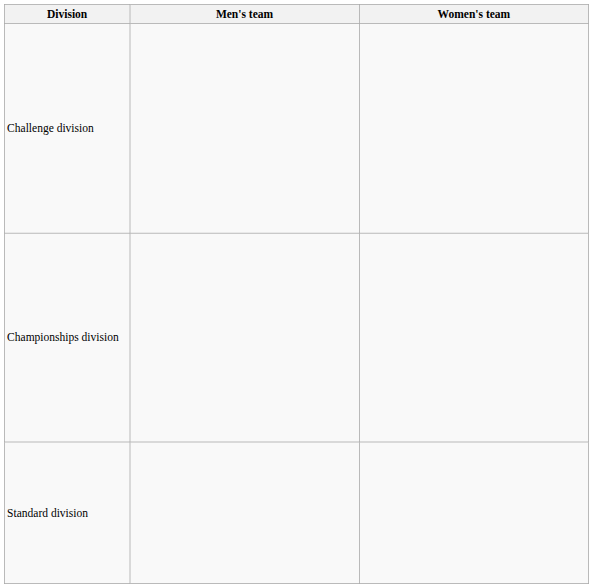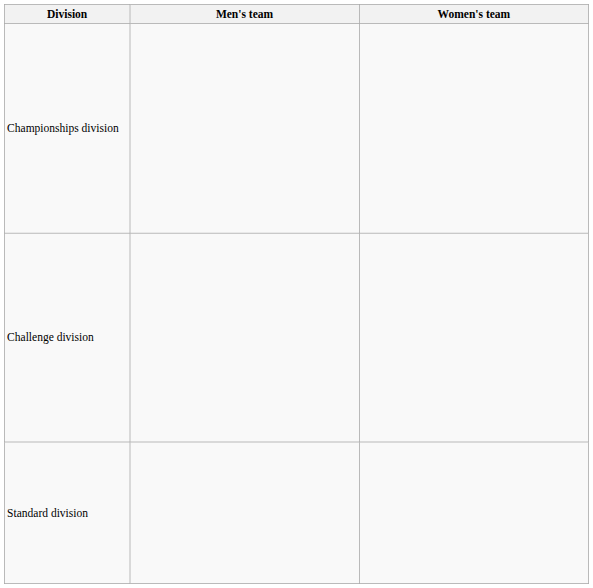rows swapped: (63, 337) <-> (50, 128)
